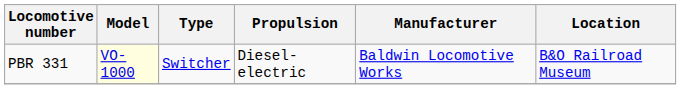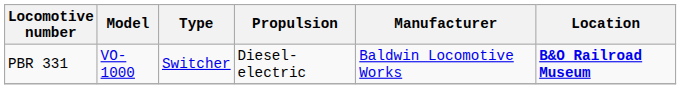(118, 64) lightyellow background -> (118, 64) no background
(591, 64) normal -> (591, 64) bold
